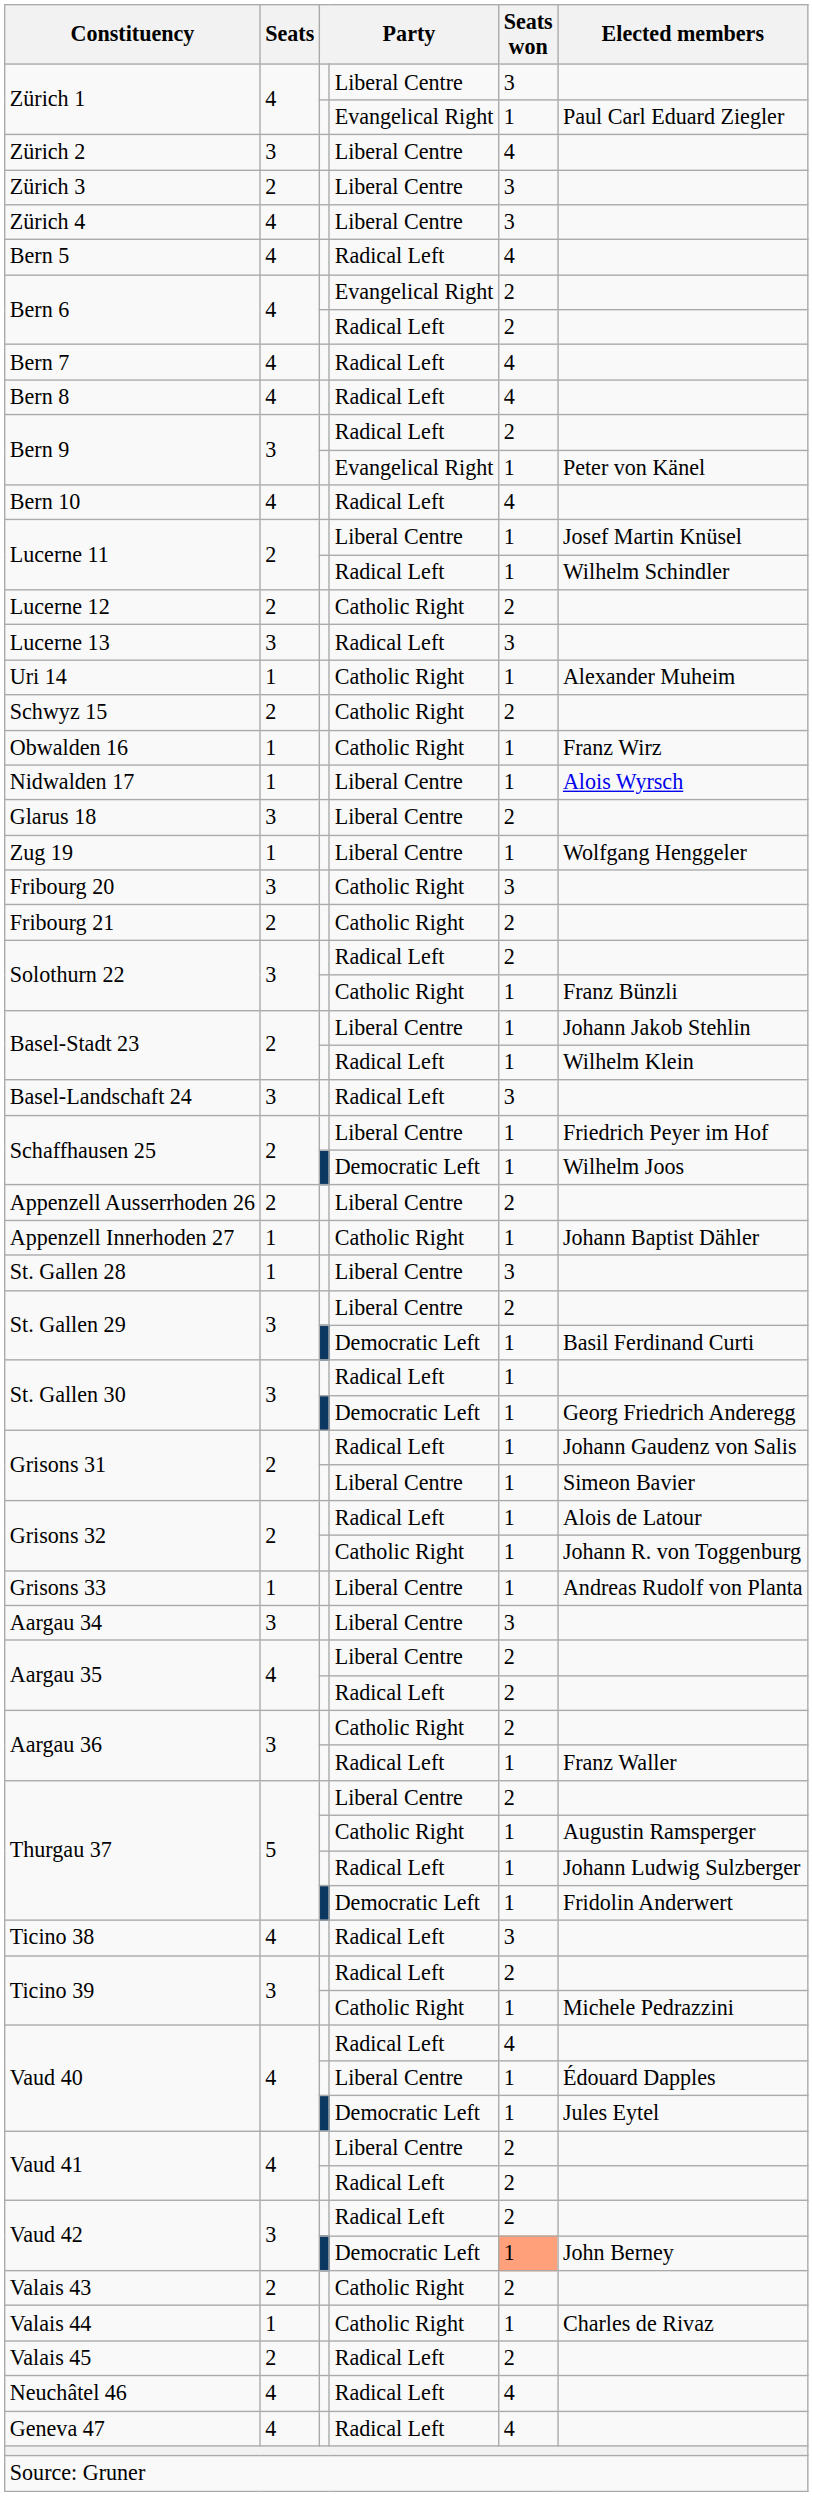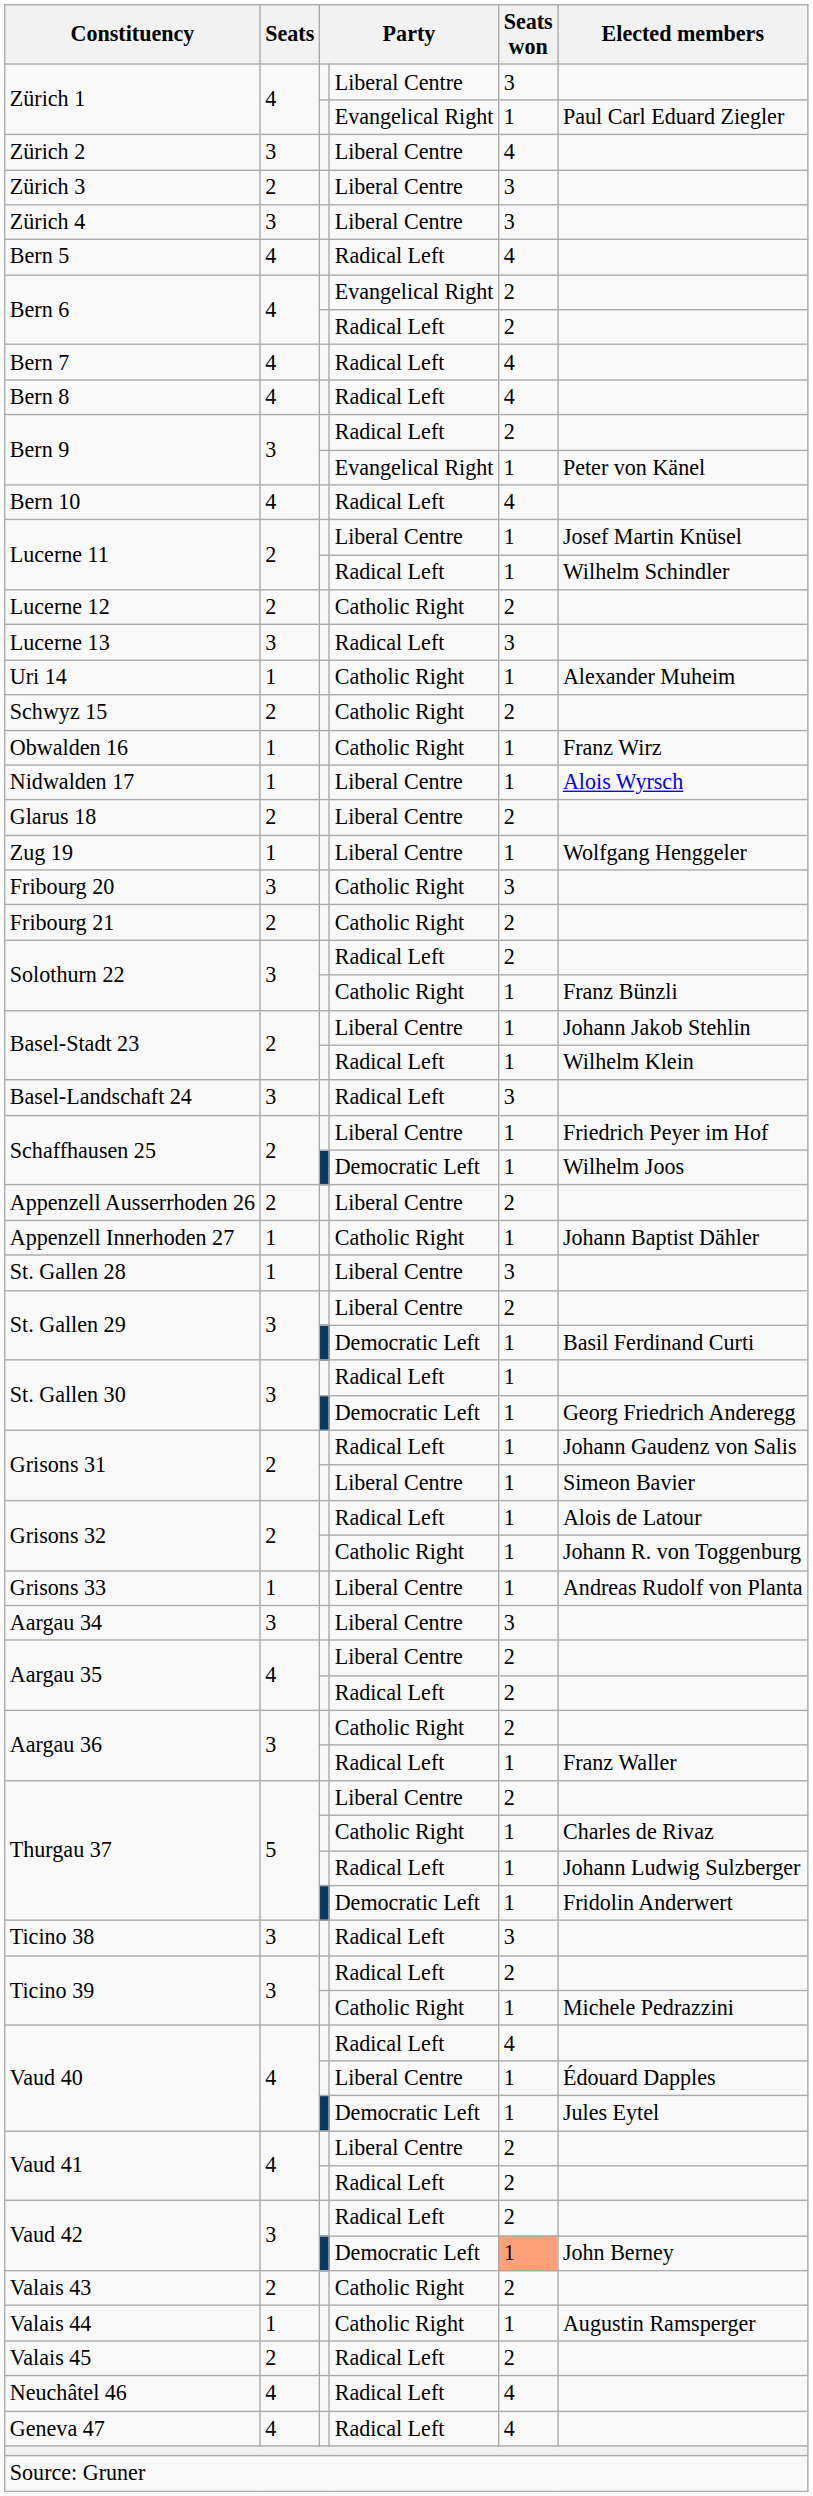(271, 221) 4 -> (271, 221) 3
(271, 817) 3 -> (271, 817) 2
(659, 1832) Augustin Ramsperger -> (638, 1832) Charles de Rivaz
(271, 1937) 4 -> (271, 1937) 3
(638, 2322) Charles de Rivaz -> (659, 2322) Augustin Ramsperger
